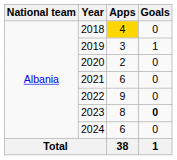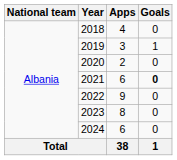(122, 29) gold background -> (122, 29) no background
(155, 79) normal -> (155, 79) bold
(155, 113) bold -> (155, 113) normal
